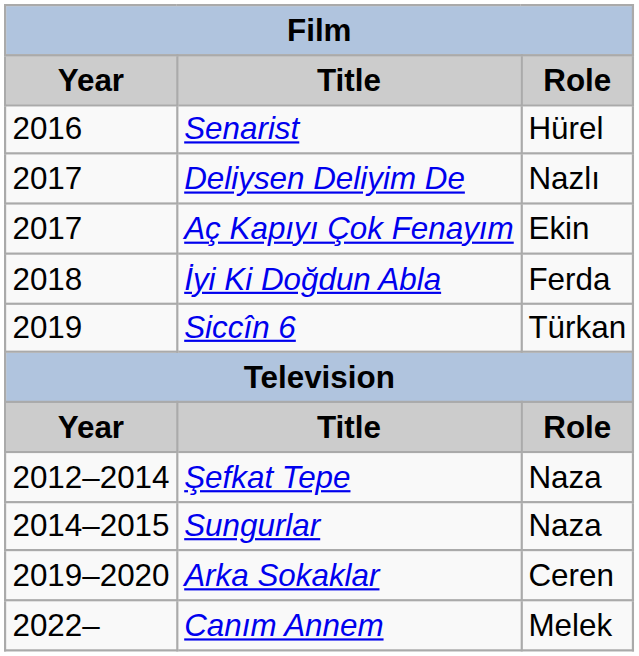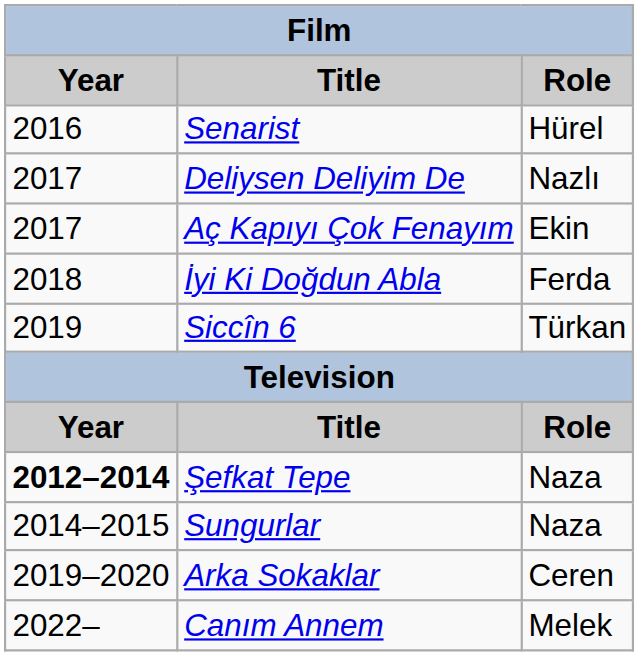(91, 477) normal -> (91, 477) bold
